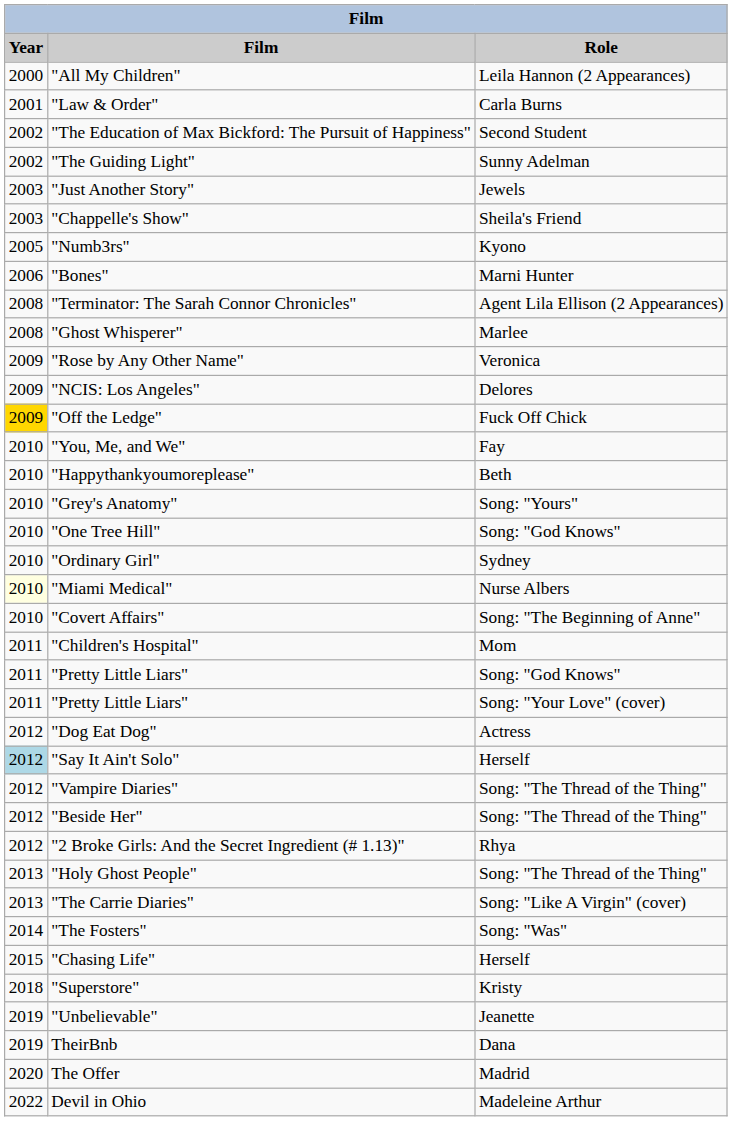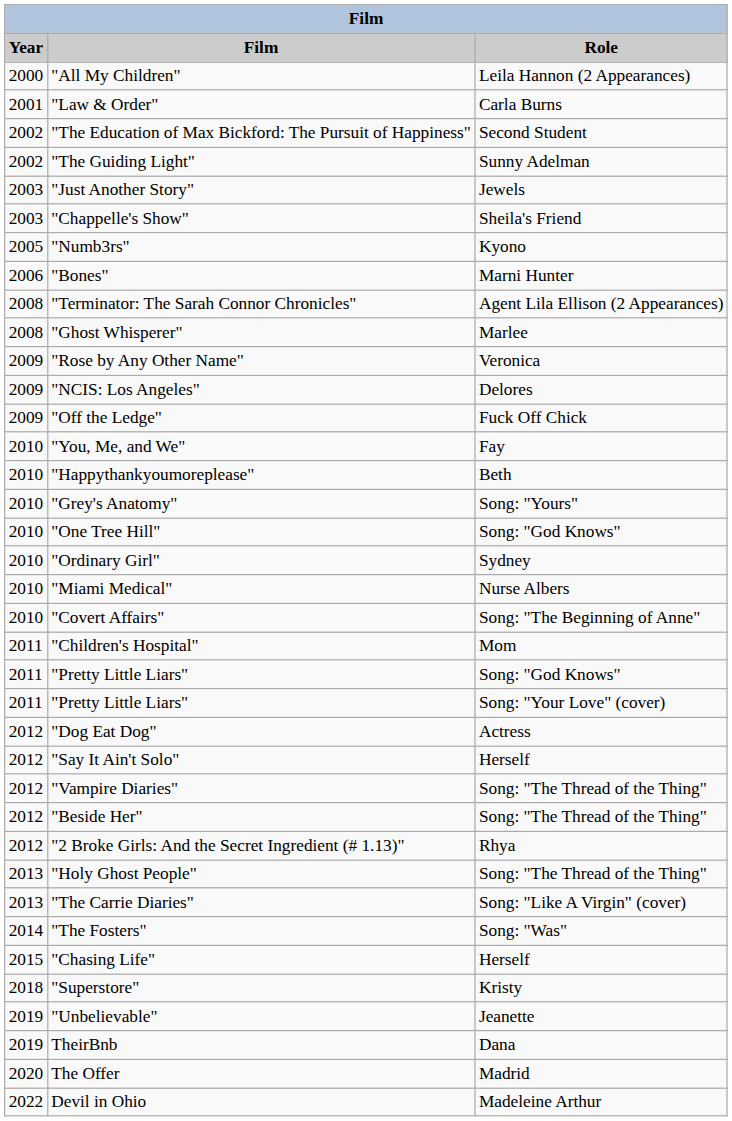(26, 418) gold background -> (26, 418) no background
(26, 589) lightyellow background -> (26, 589) no background
(26, 760) lightblue background -> (26, 760) no background
